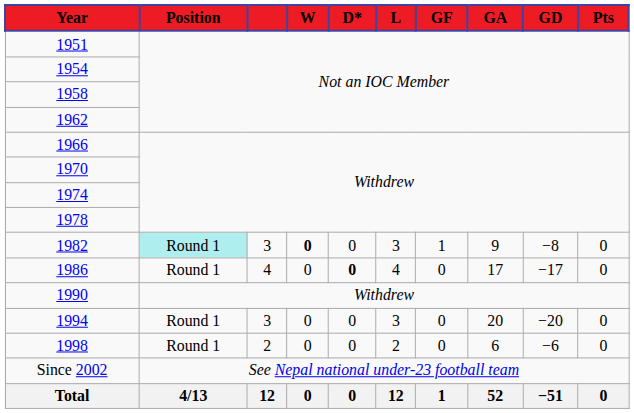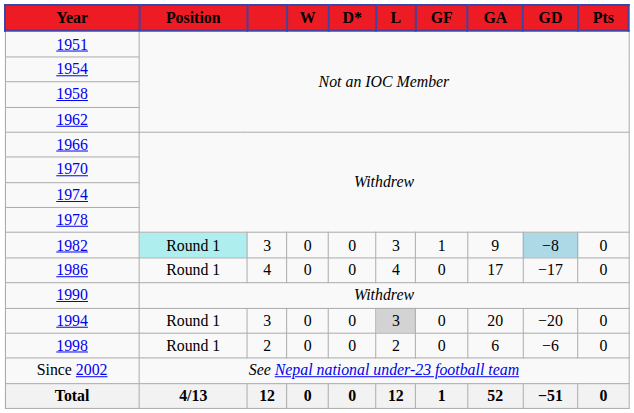(308, 245) bold -> (308, 245) normal
(550, 245) no background -> (550, 245) lightblue background
(352, 270) bold -> (352, 270) normal
(396, 320) no background -> (396, 320) lightgrey background
